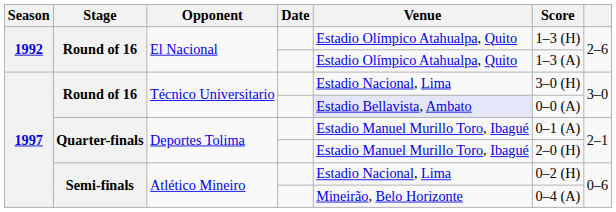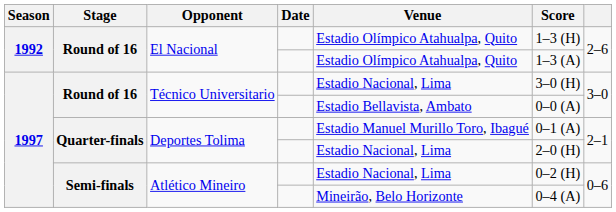(394, 106) lavender background -> (394, 106) no background
(423, 151) Estadio Manuel Murillo Toro, Ibagué -> (384, 151) Estadio Nacional, Lima
